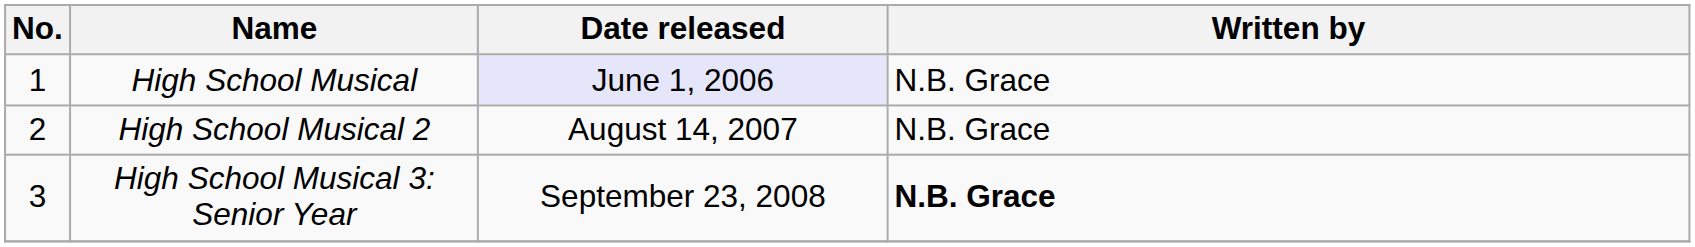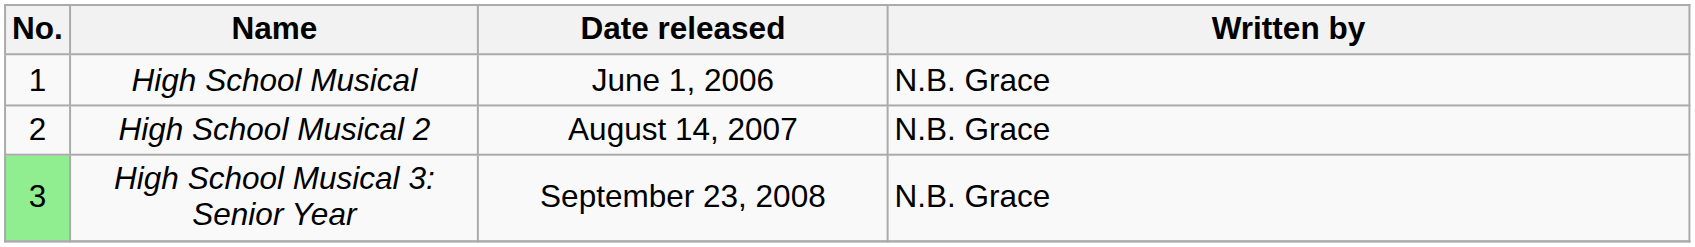(683, 79) lavender background -> (683, 79) no background
(37, 197) no background -> (37, 197) lightgreen background
(975, 197) bold -> (972, 197) normal
